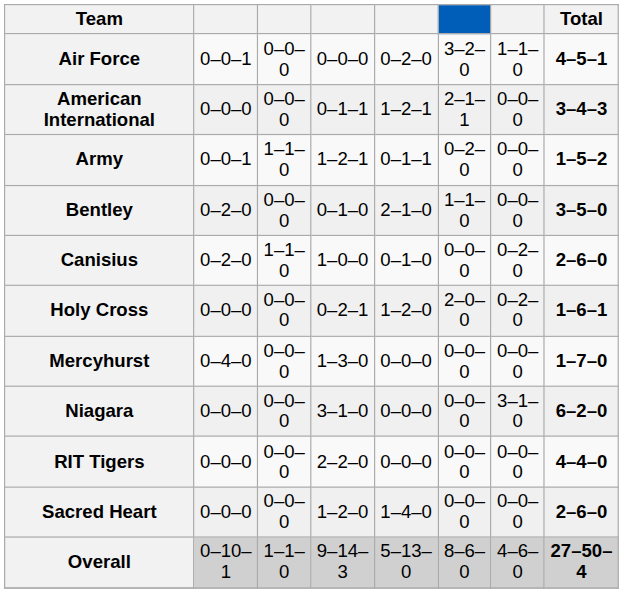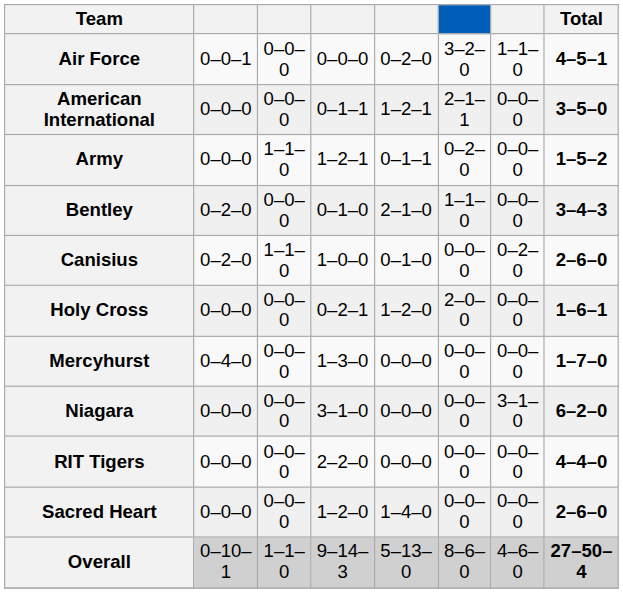(581, 109) 3–4–3 -> (581, 109) 3–5–0
(226, 159) 0–0–1 -> (226, 159) 0–0–0
(581, 210) 3–5–0 -> (581, 210) 3–4–3
(518, 310) 0–2–0 -> (518, 310) 0–0–0
